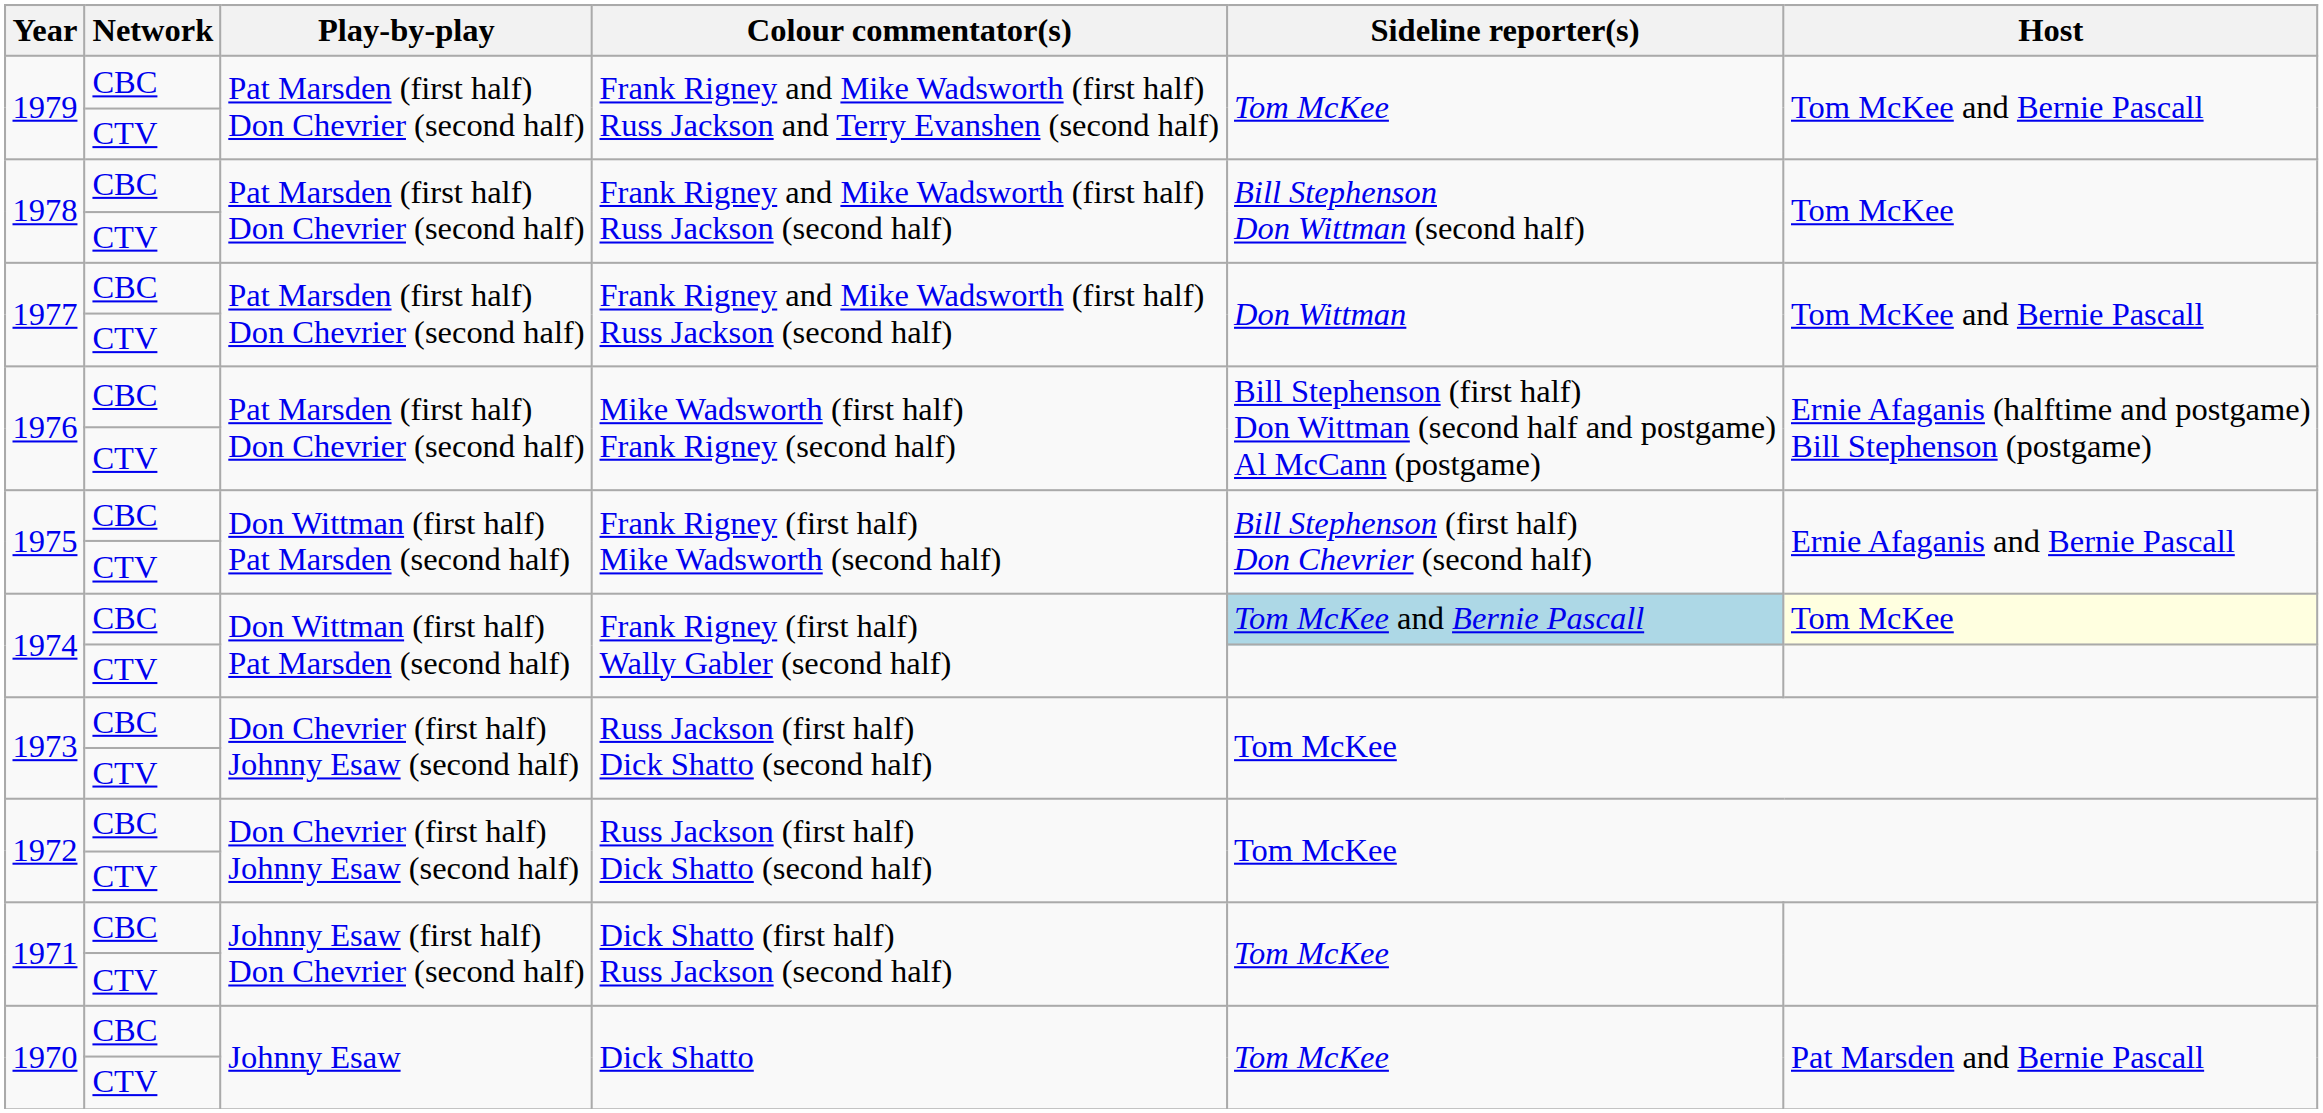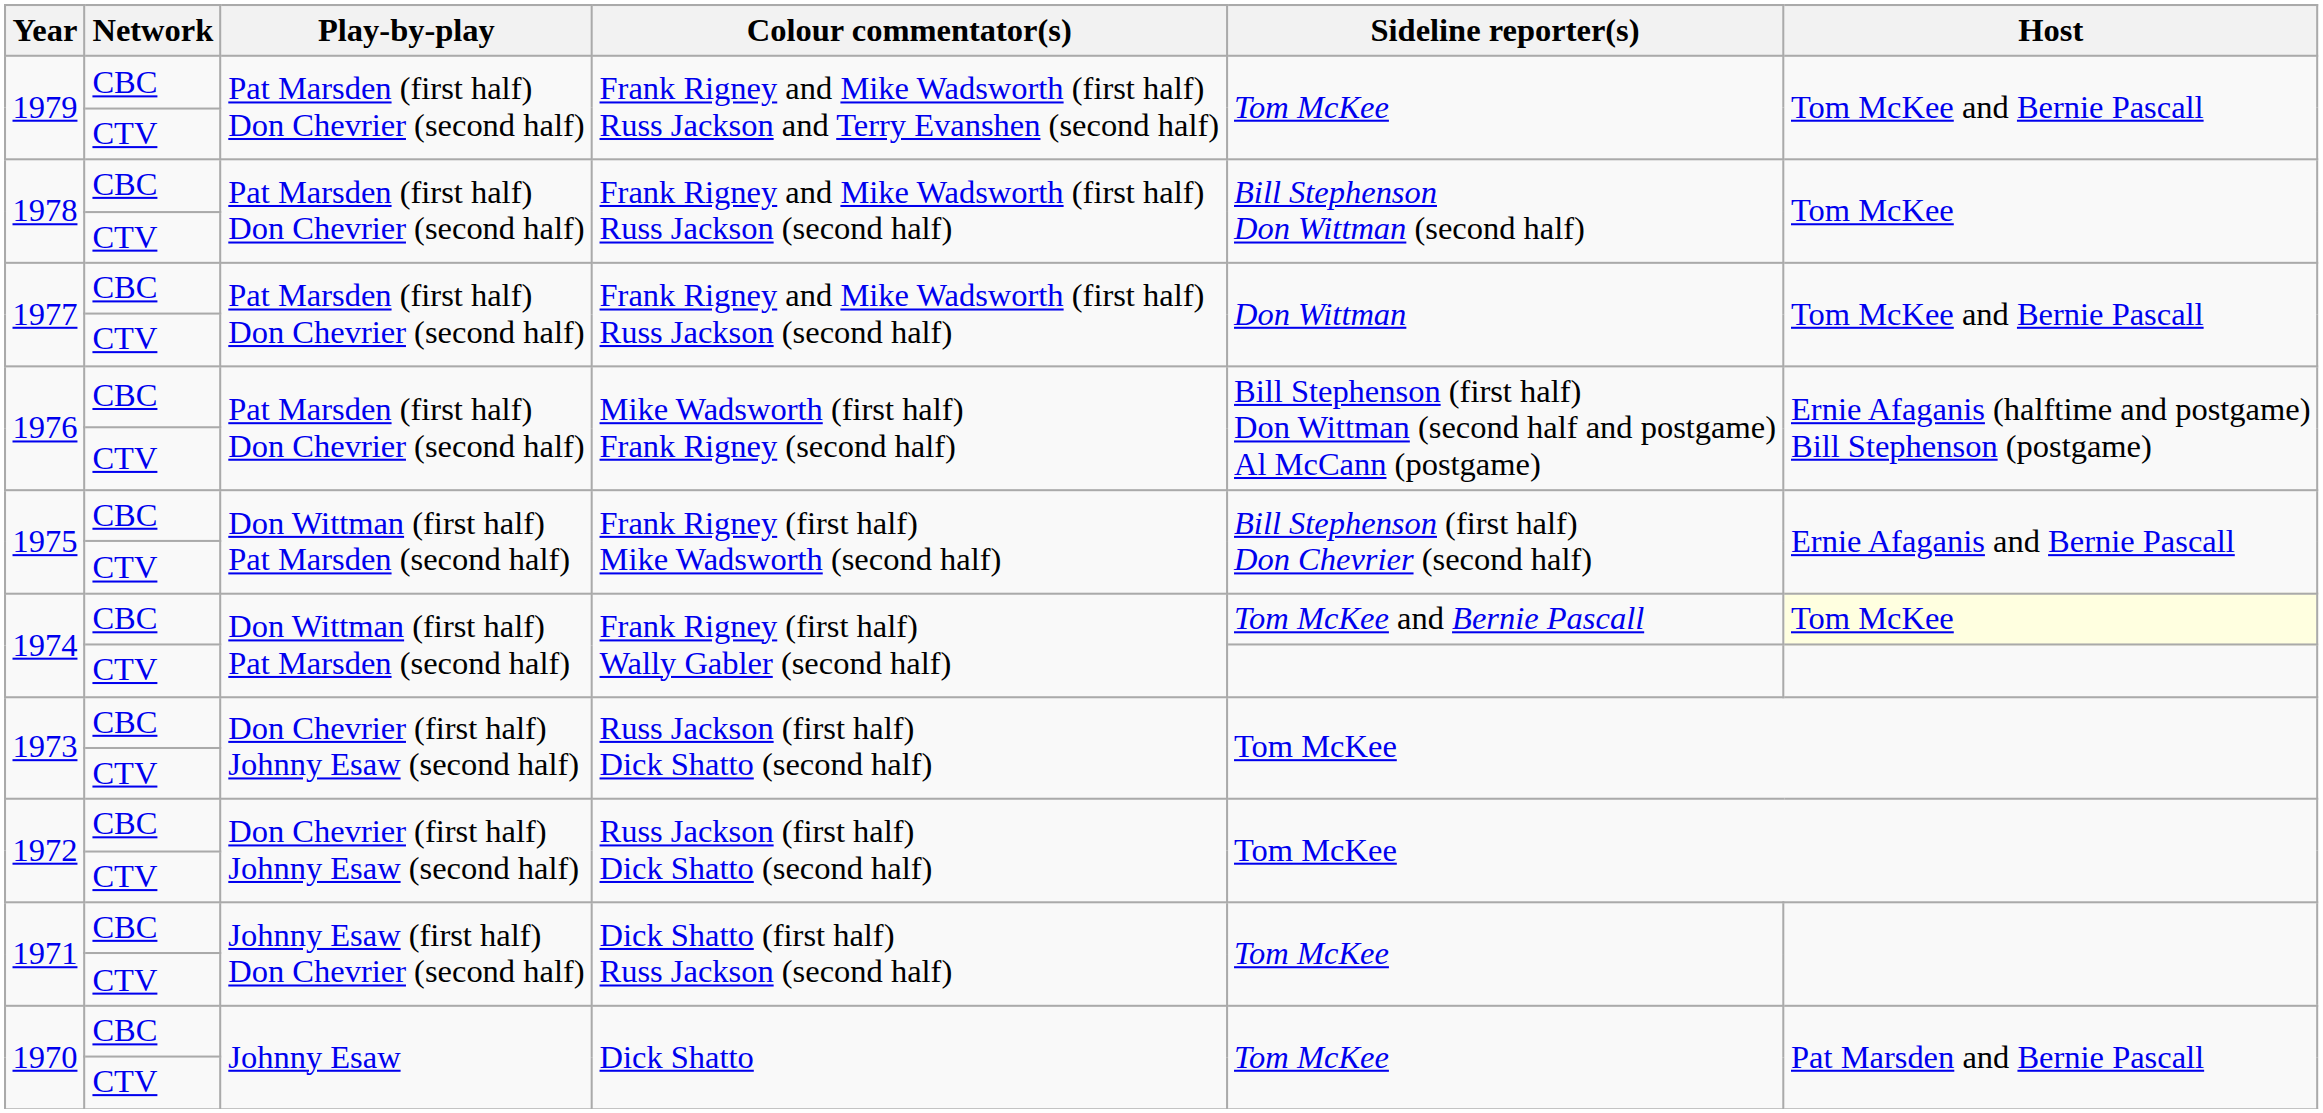(1439, 618) lightblue background -> (1439, 618) no background
